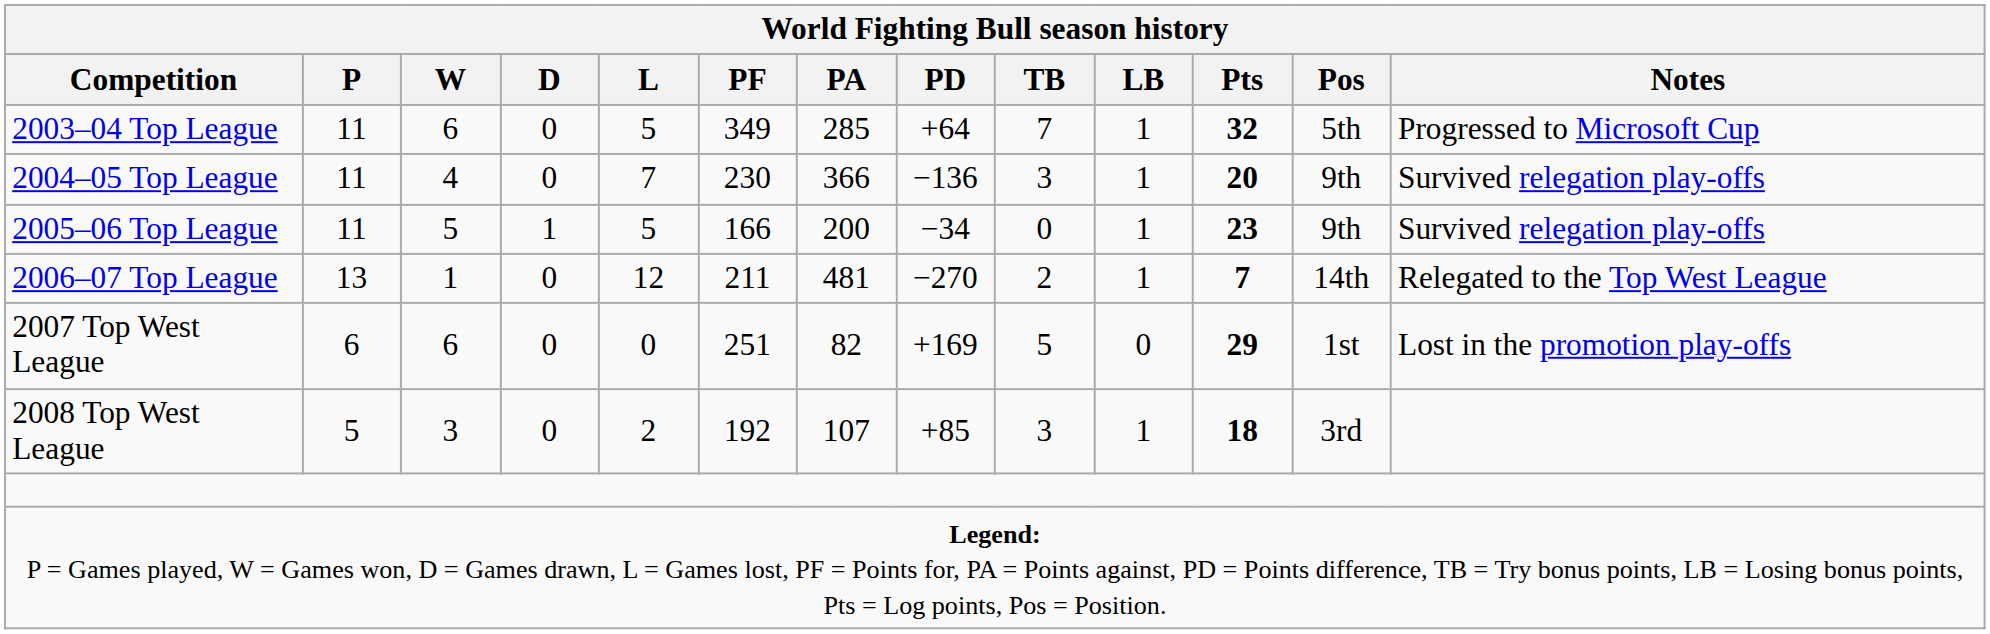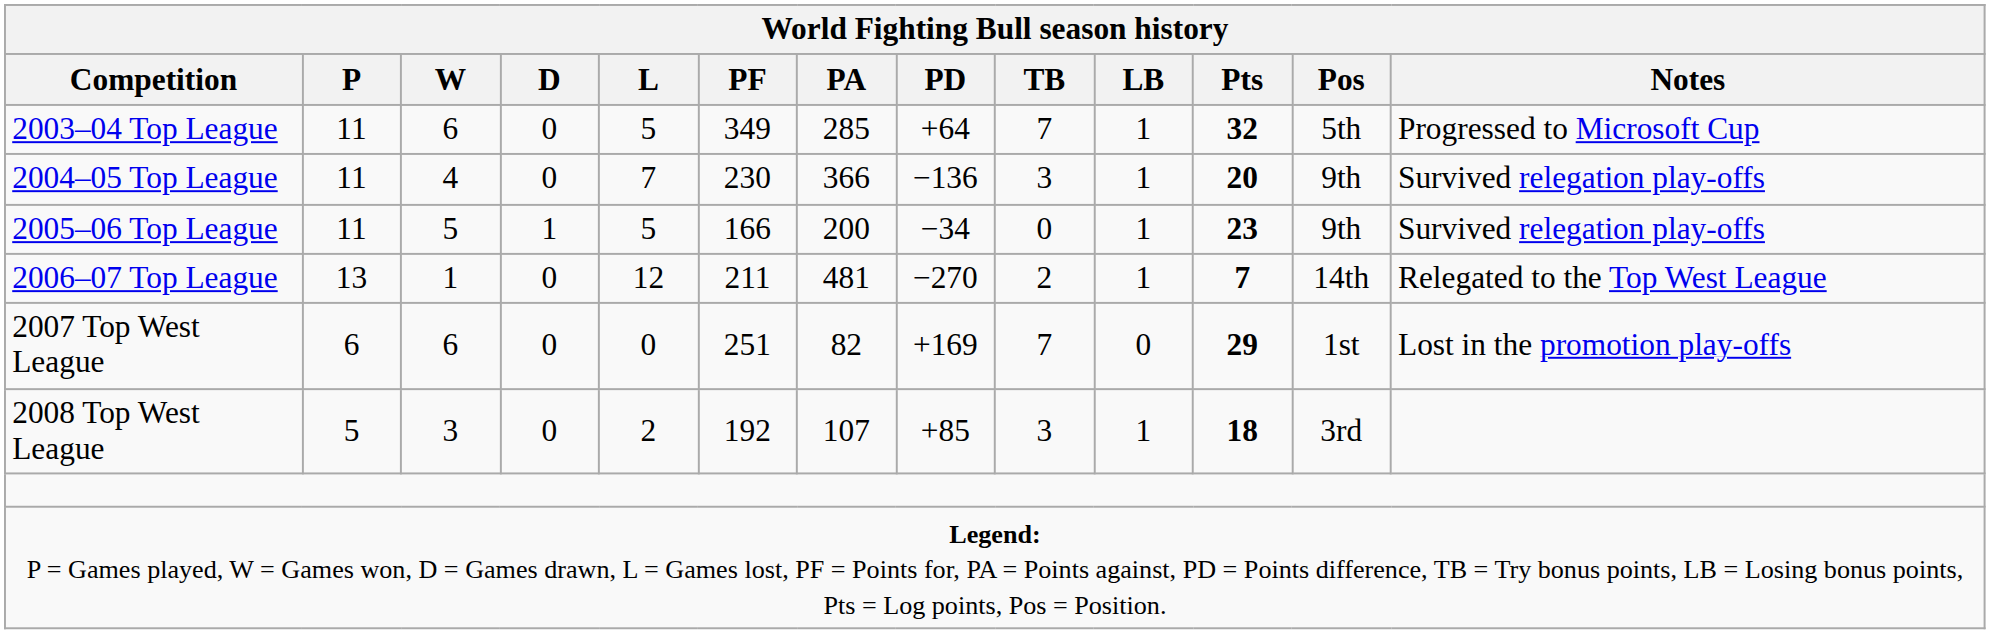(1044, 345) 5 -> (1044, 345) 7
